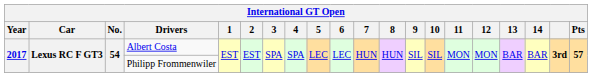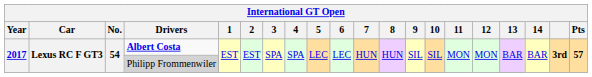(152, 47) normal -> (154, 47) bold
(171, 64) no background -> (171, 64) lightgrey background
